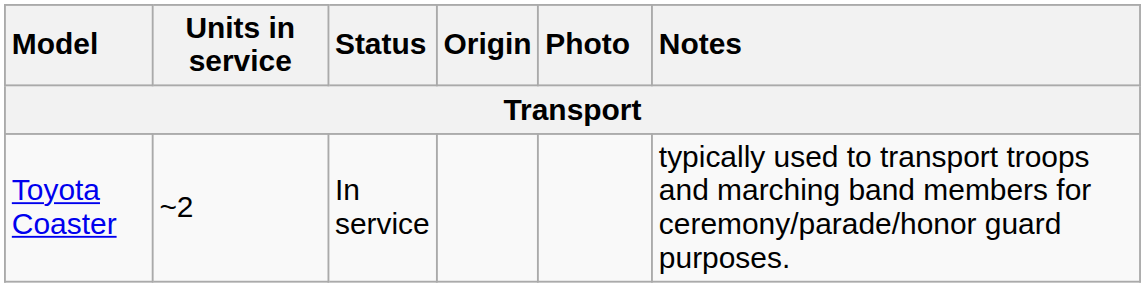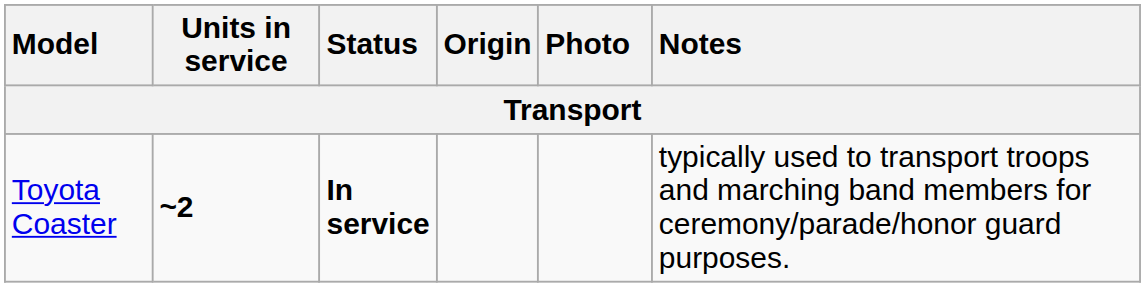(176, 207) normal -> (176, 207) bold
(382, 207) normal -> (378, 207) bold
